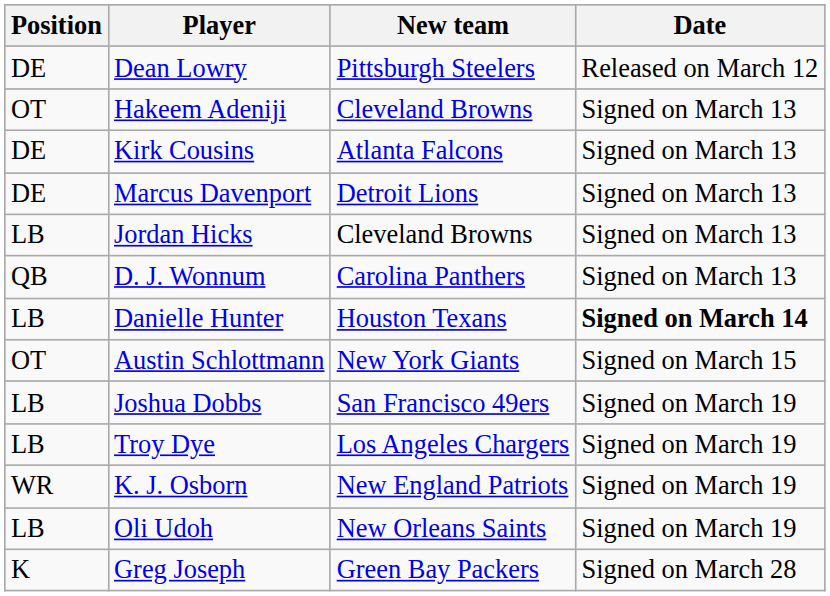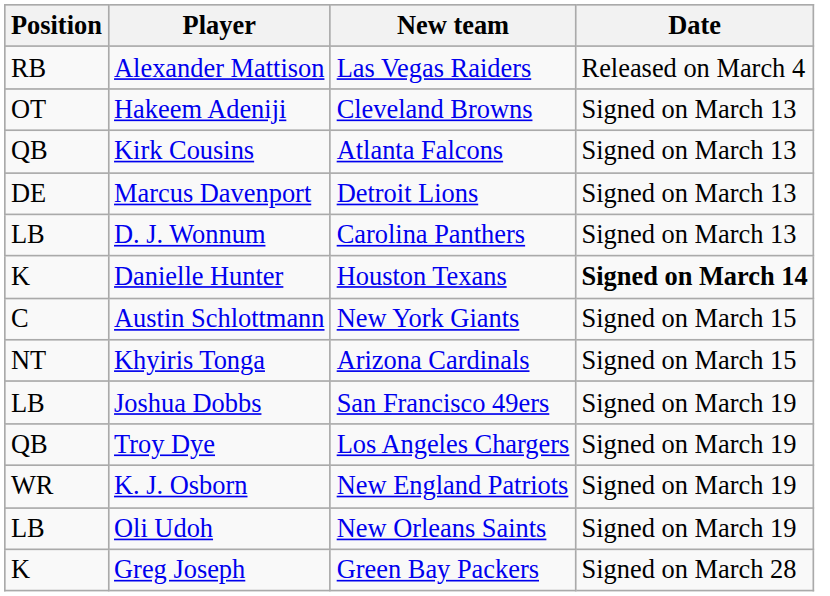+ row: (219, 67)
- row: (180, 67)
(29, 151) DE -> (29, 151) QB
- row: (183, 234)
(29, 276) QB -> (28, 234) LB
(28, 318) LB -> (20, 276) K
(29, 360) OT -> (20, 318) C
+ row: (189, 360)
(28, 444) LB -> (29, 444) QB
